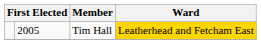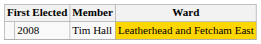(28, 30) 2005 -> (28, 30) 2008
